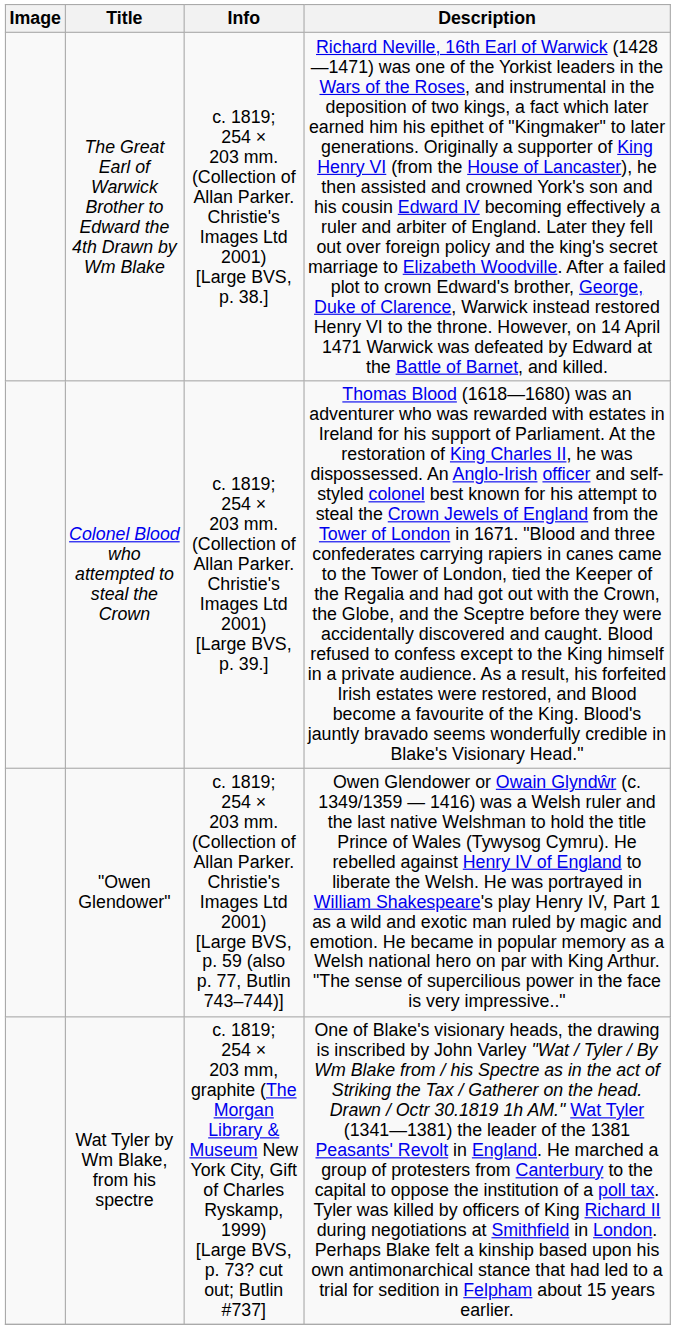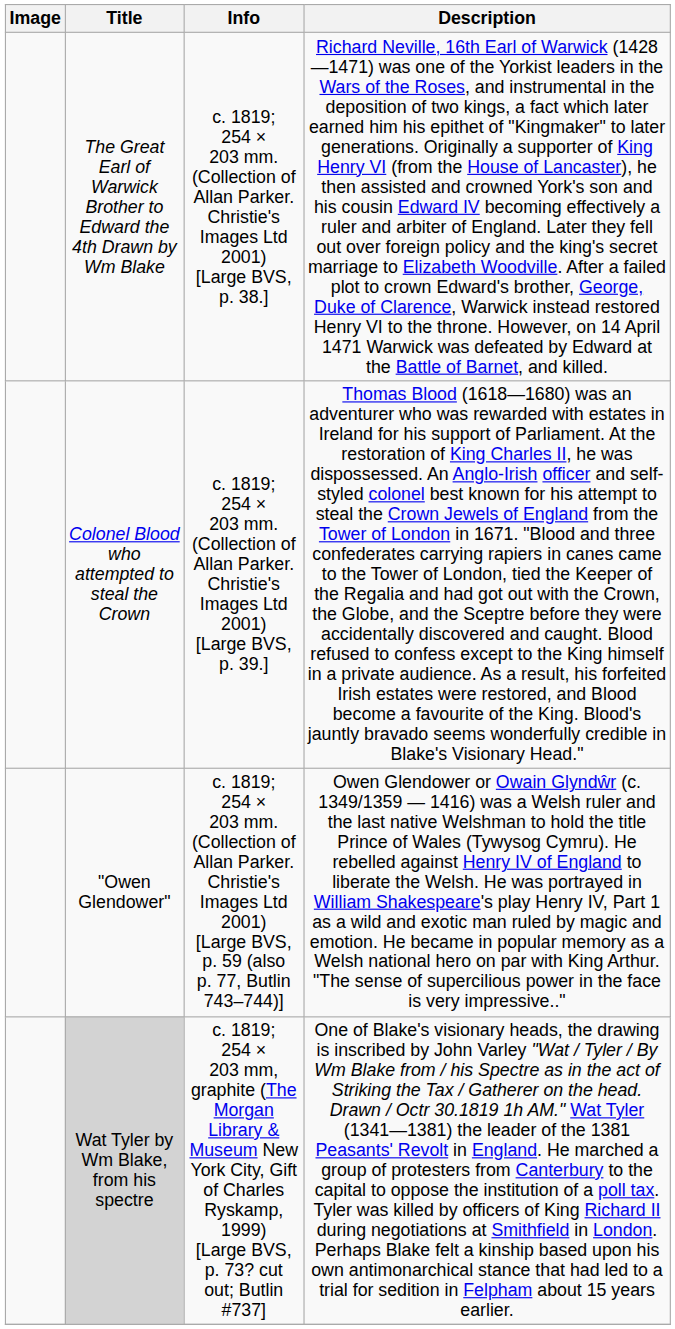(124, 1170) no background -> (124, 1170) lightgrey background
